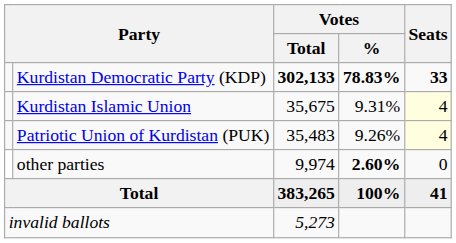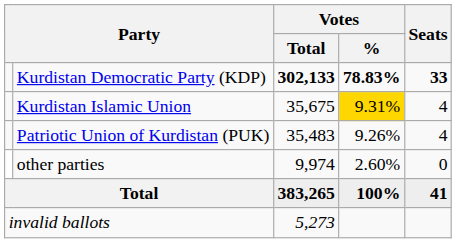(378, 106) no background -> (378, 106) gold background
(443, 106) lightyellow background -> (443, 106) no background
(443, 135) lightyellow background -> (443, 135) no background
(376, 164) bold -> (378, 164) normal
